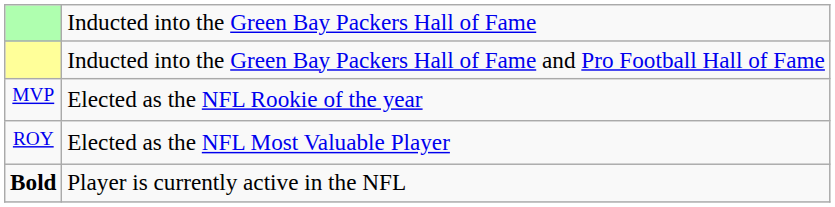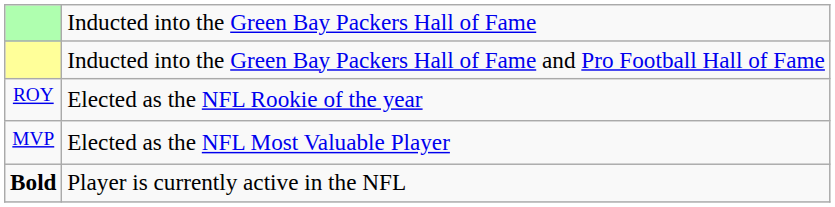(33, 95) MVP -> (33, 95) ROY
(33, 138) ROY -> (33, 138) MVP
